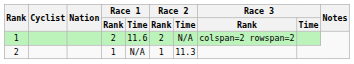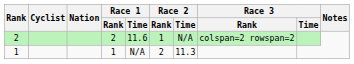(16, 38) 1 -> (16, 38) 2
(161, 38) 2 -> (161, 38) 1
(16, 52) 2 -> (16, 52) 1
(161, 52) 1 -> (161, 52) 2
